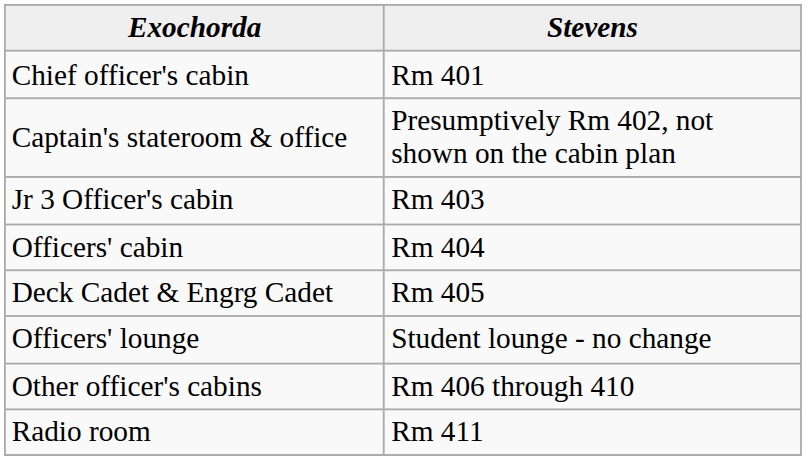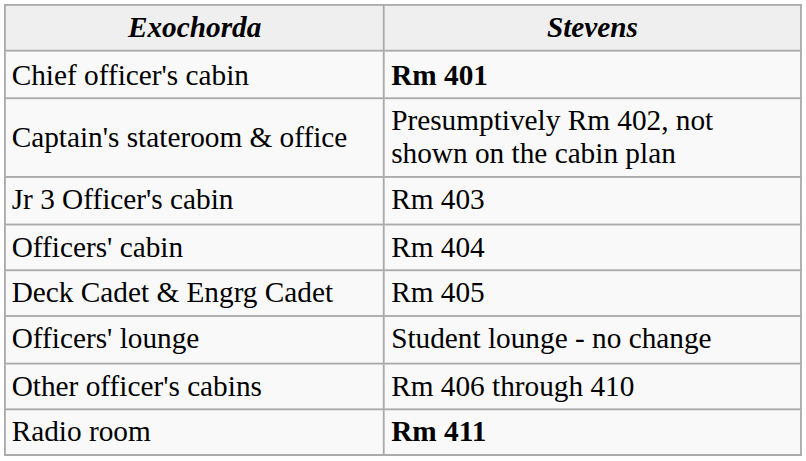(438, 74) normal -> (440, 74) bold
(437, 432) normal -> (439, 432) bold
